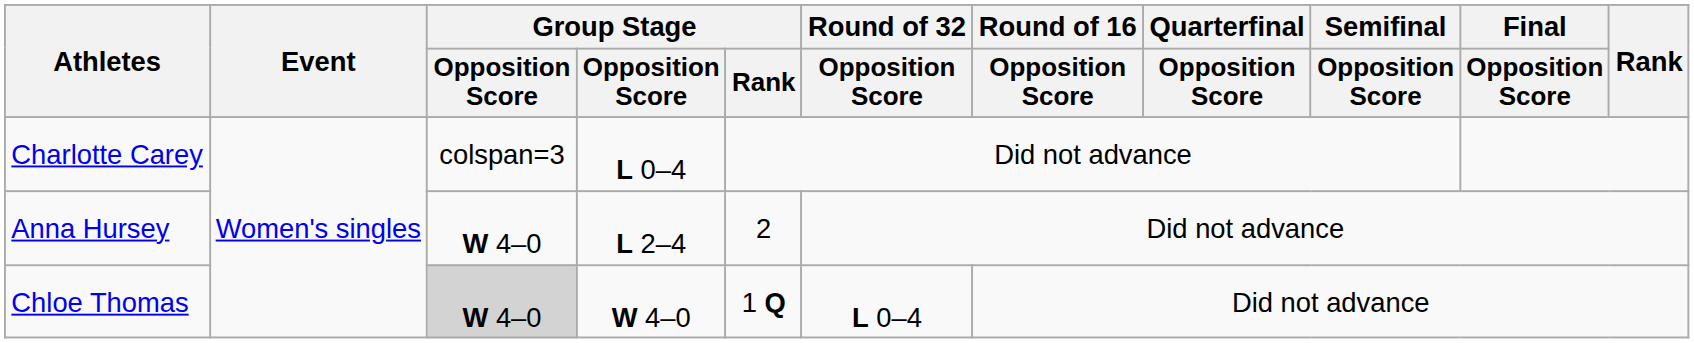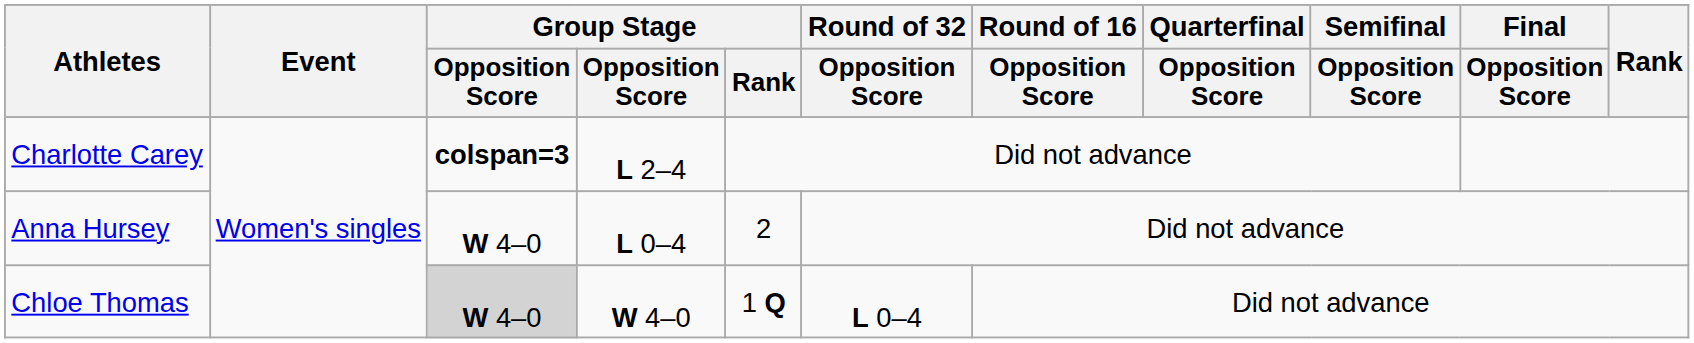(502, 155) normal -> (502, 155) bold
(651, 170) L 0–4 -> (651, 170) L 2–4
(651, 243) L 2–4 -> (651, 243) L 0–4
